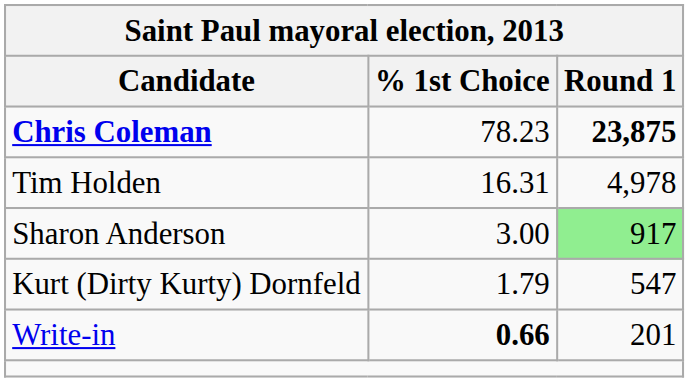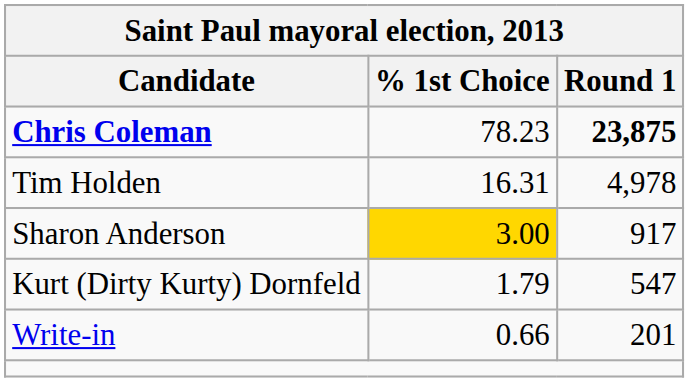(523, 233) no background -> (523, 233) gold background
(653, 233) lightgreen background -> (653, 233) no background
(523, 335) bold -> (523, 335) normal
